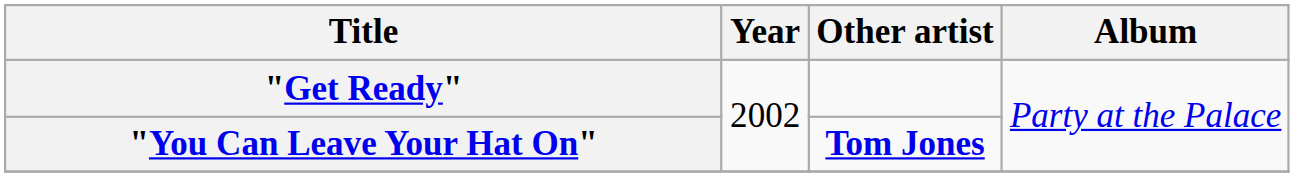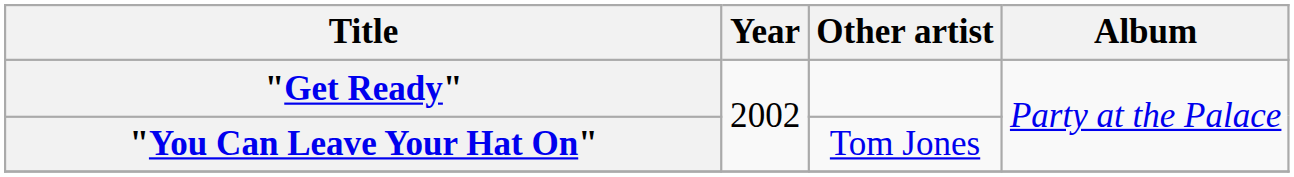(905, 143) bold -> (905, 143) normal
